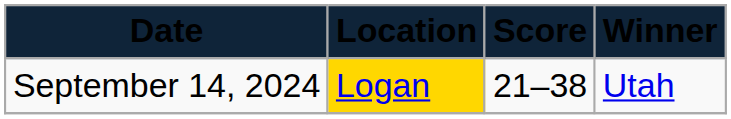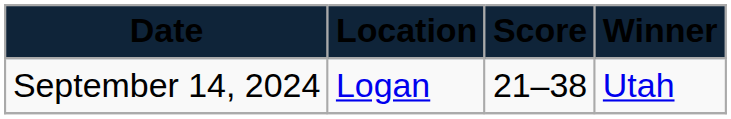(383, 85) gold background -> (383, 85) no background
